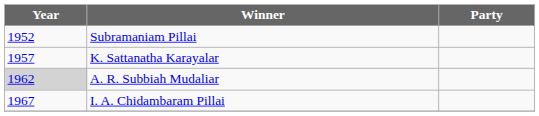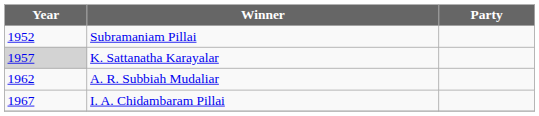(21, 57) no background -> (21, 57) lightgrey background
(21, 79) lightgrey background -> (21, 79) no background
